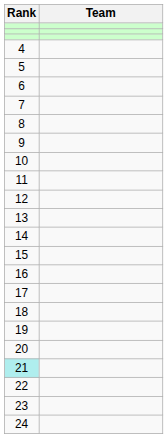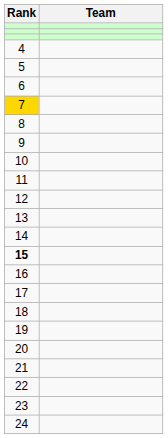(22, 105) no background -> (22, 105) gold background
(22, 255) normal -> (22, 255) bold
(22, 368) paleturquoise background -> (22, 368) no background
